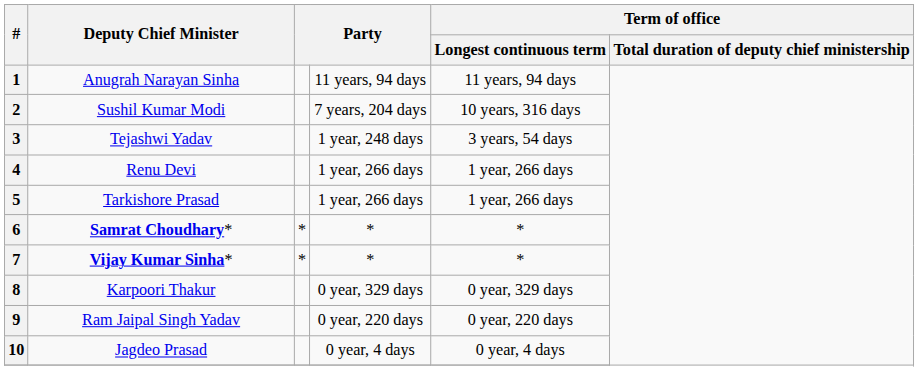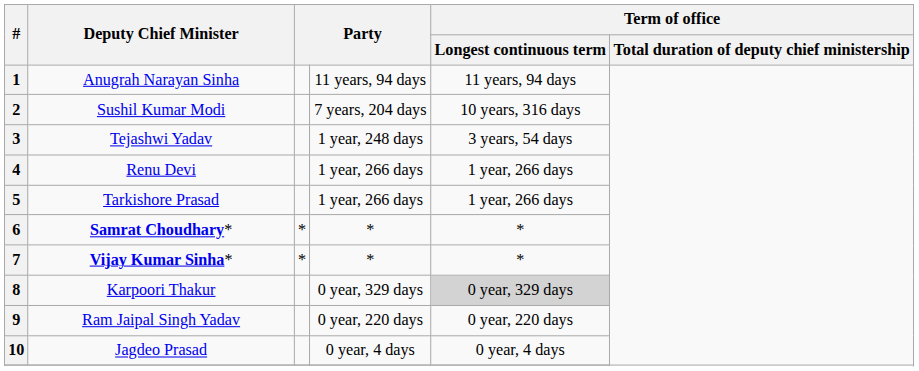(520, 290) no background -> (520, 290) lightgrey background
